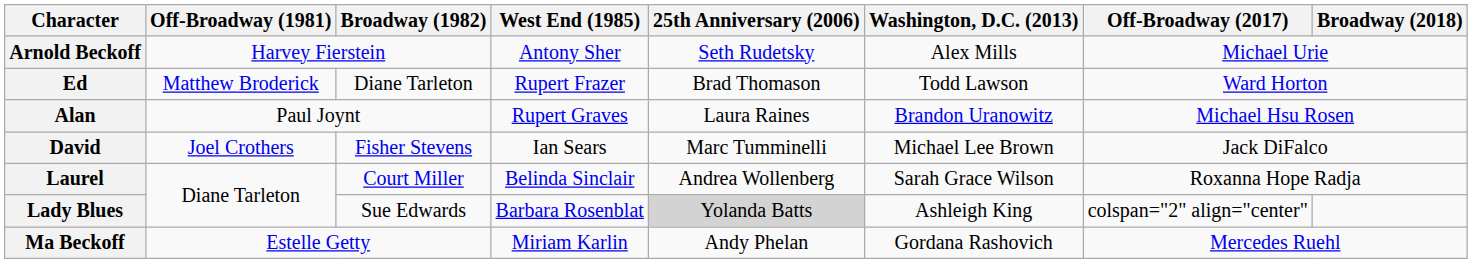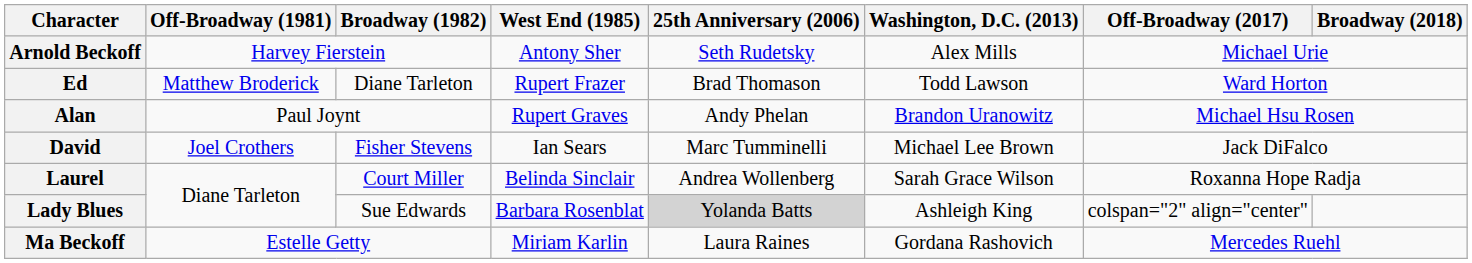(756, 115) Laura Raines -> (756, 115) Andy Phelan
(756, 242) Andy Phelan -> (756, 242) Laura Raines
